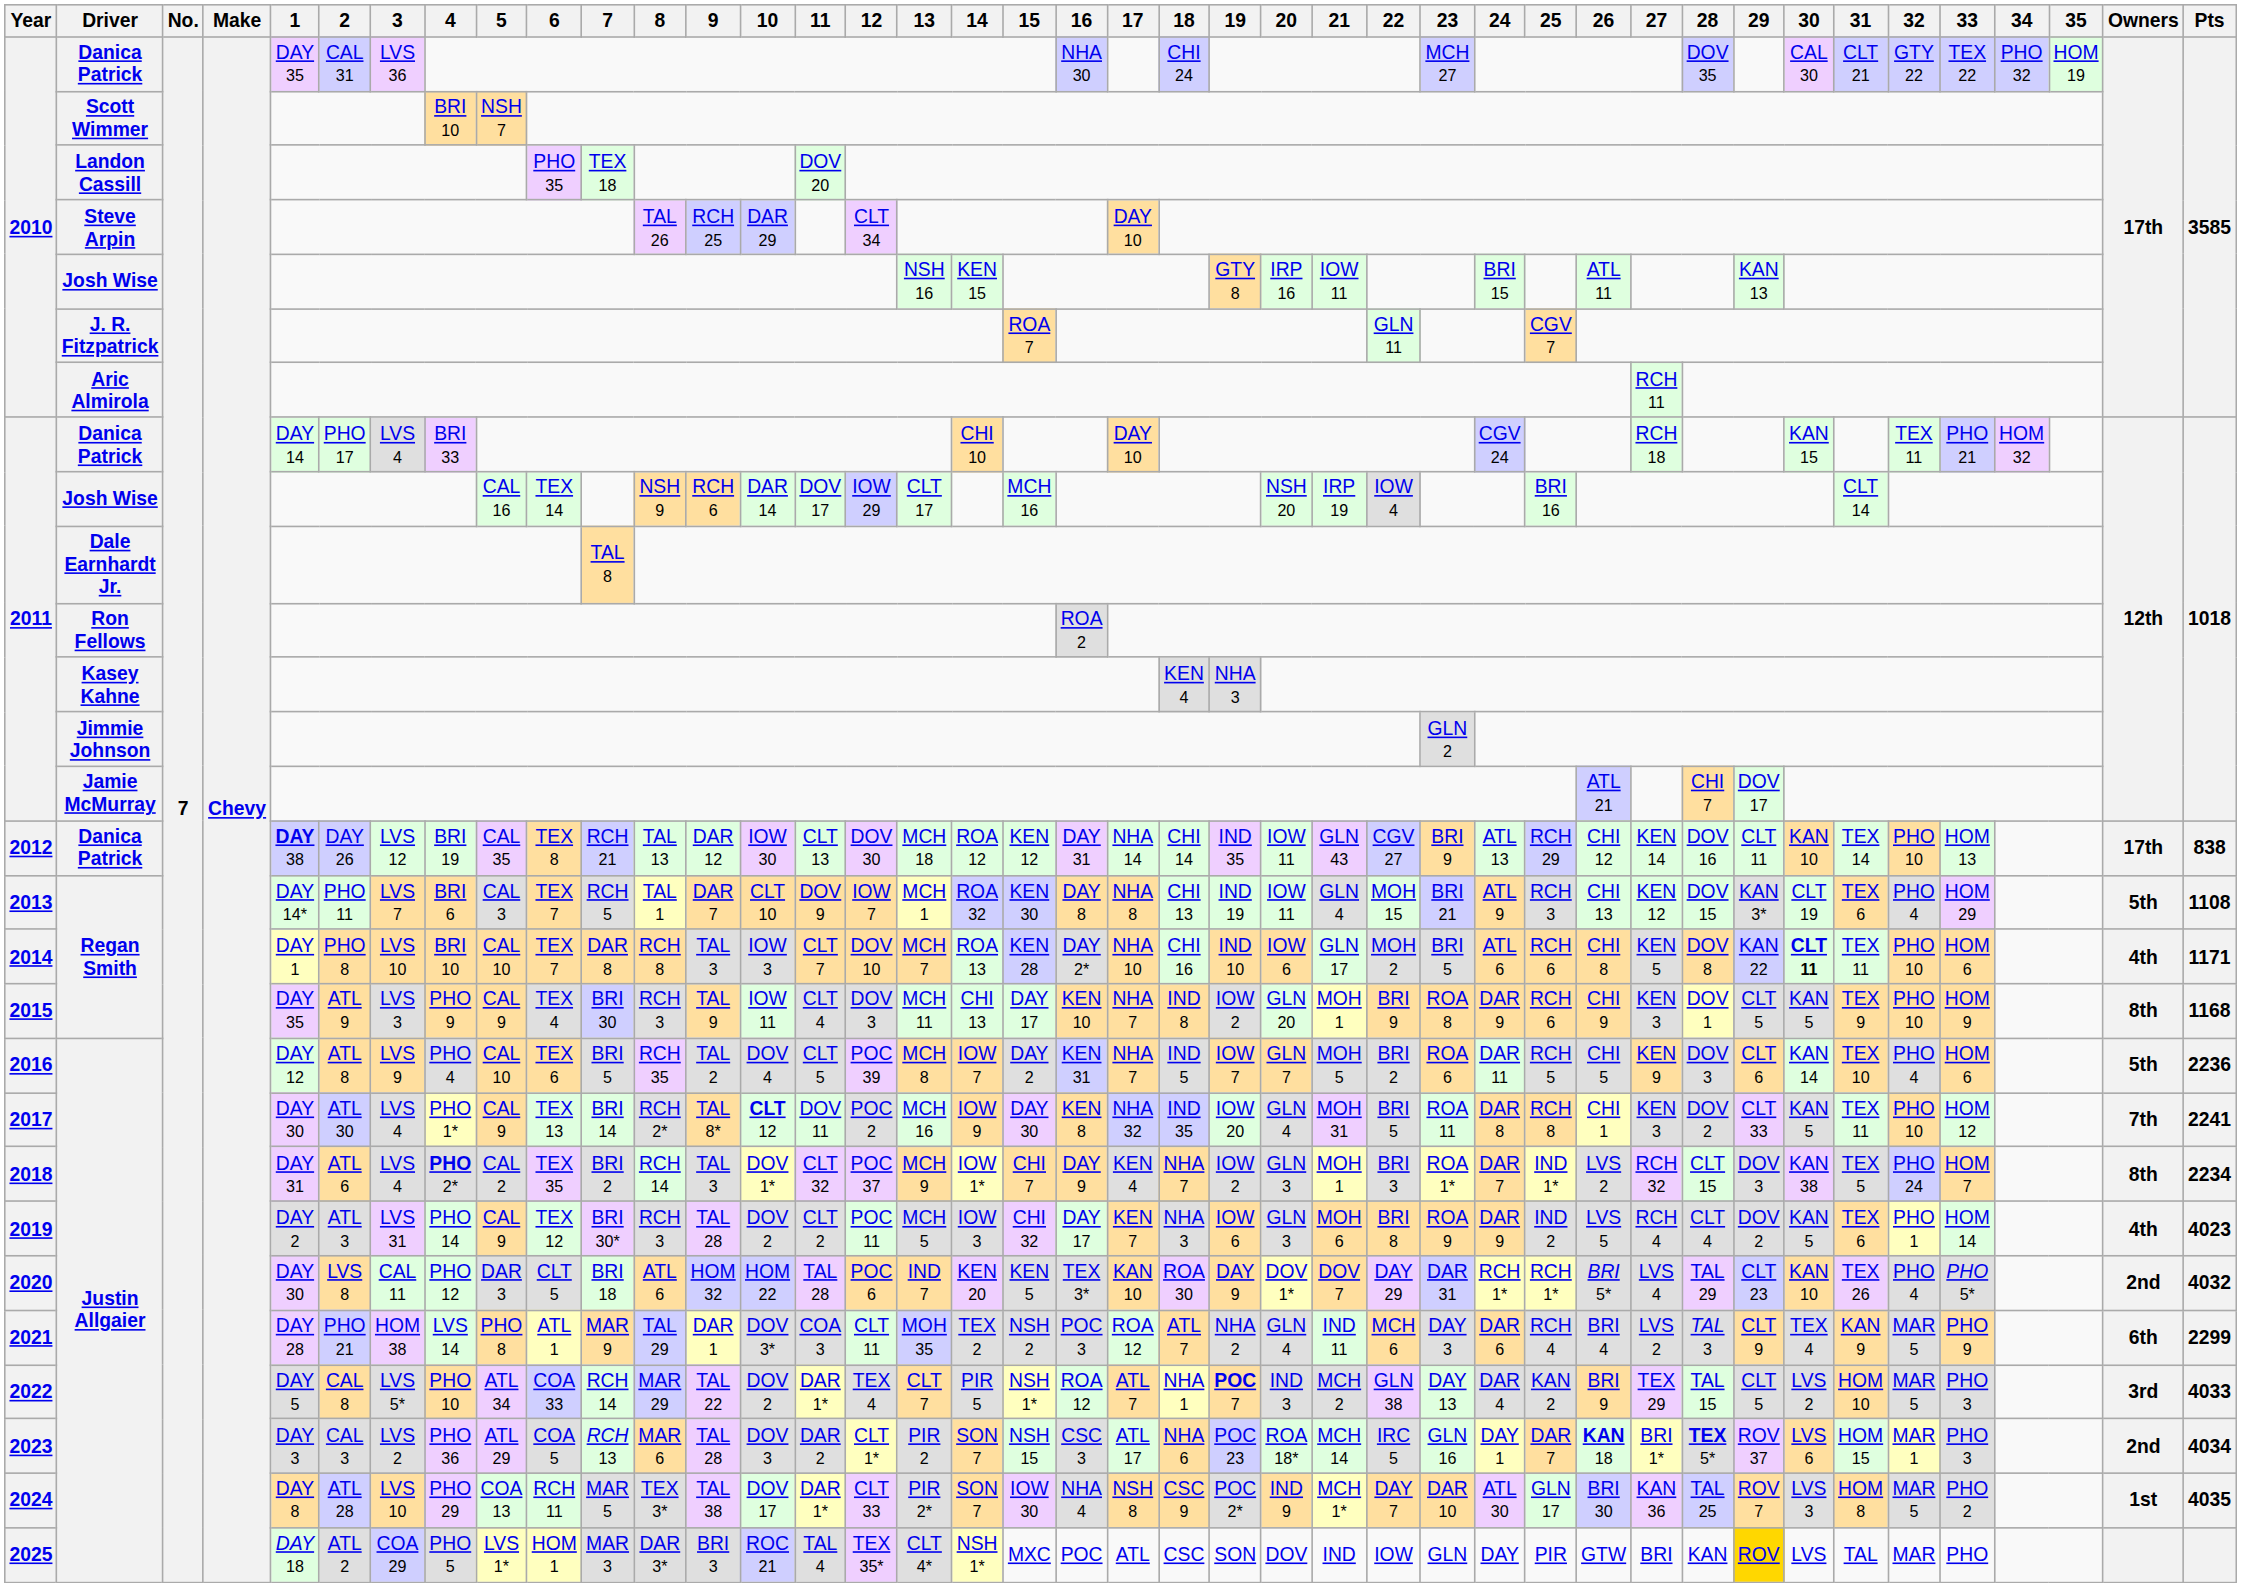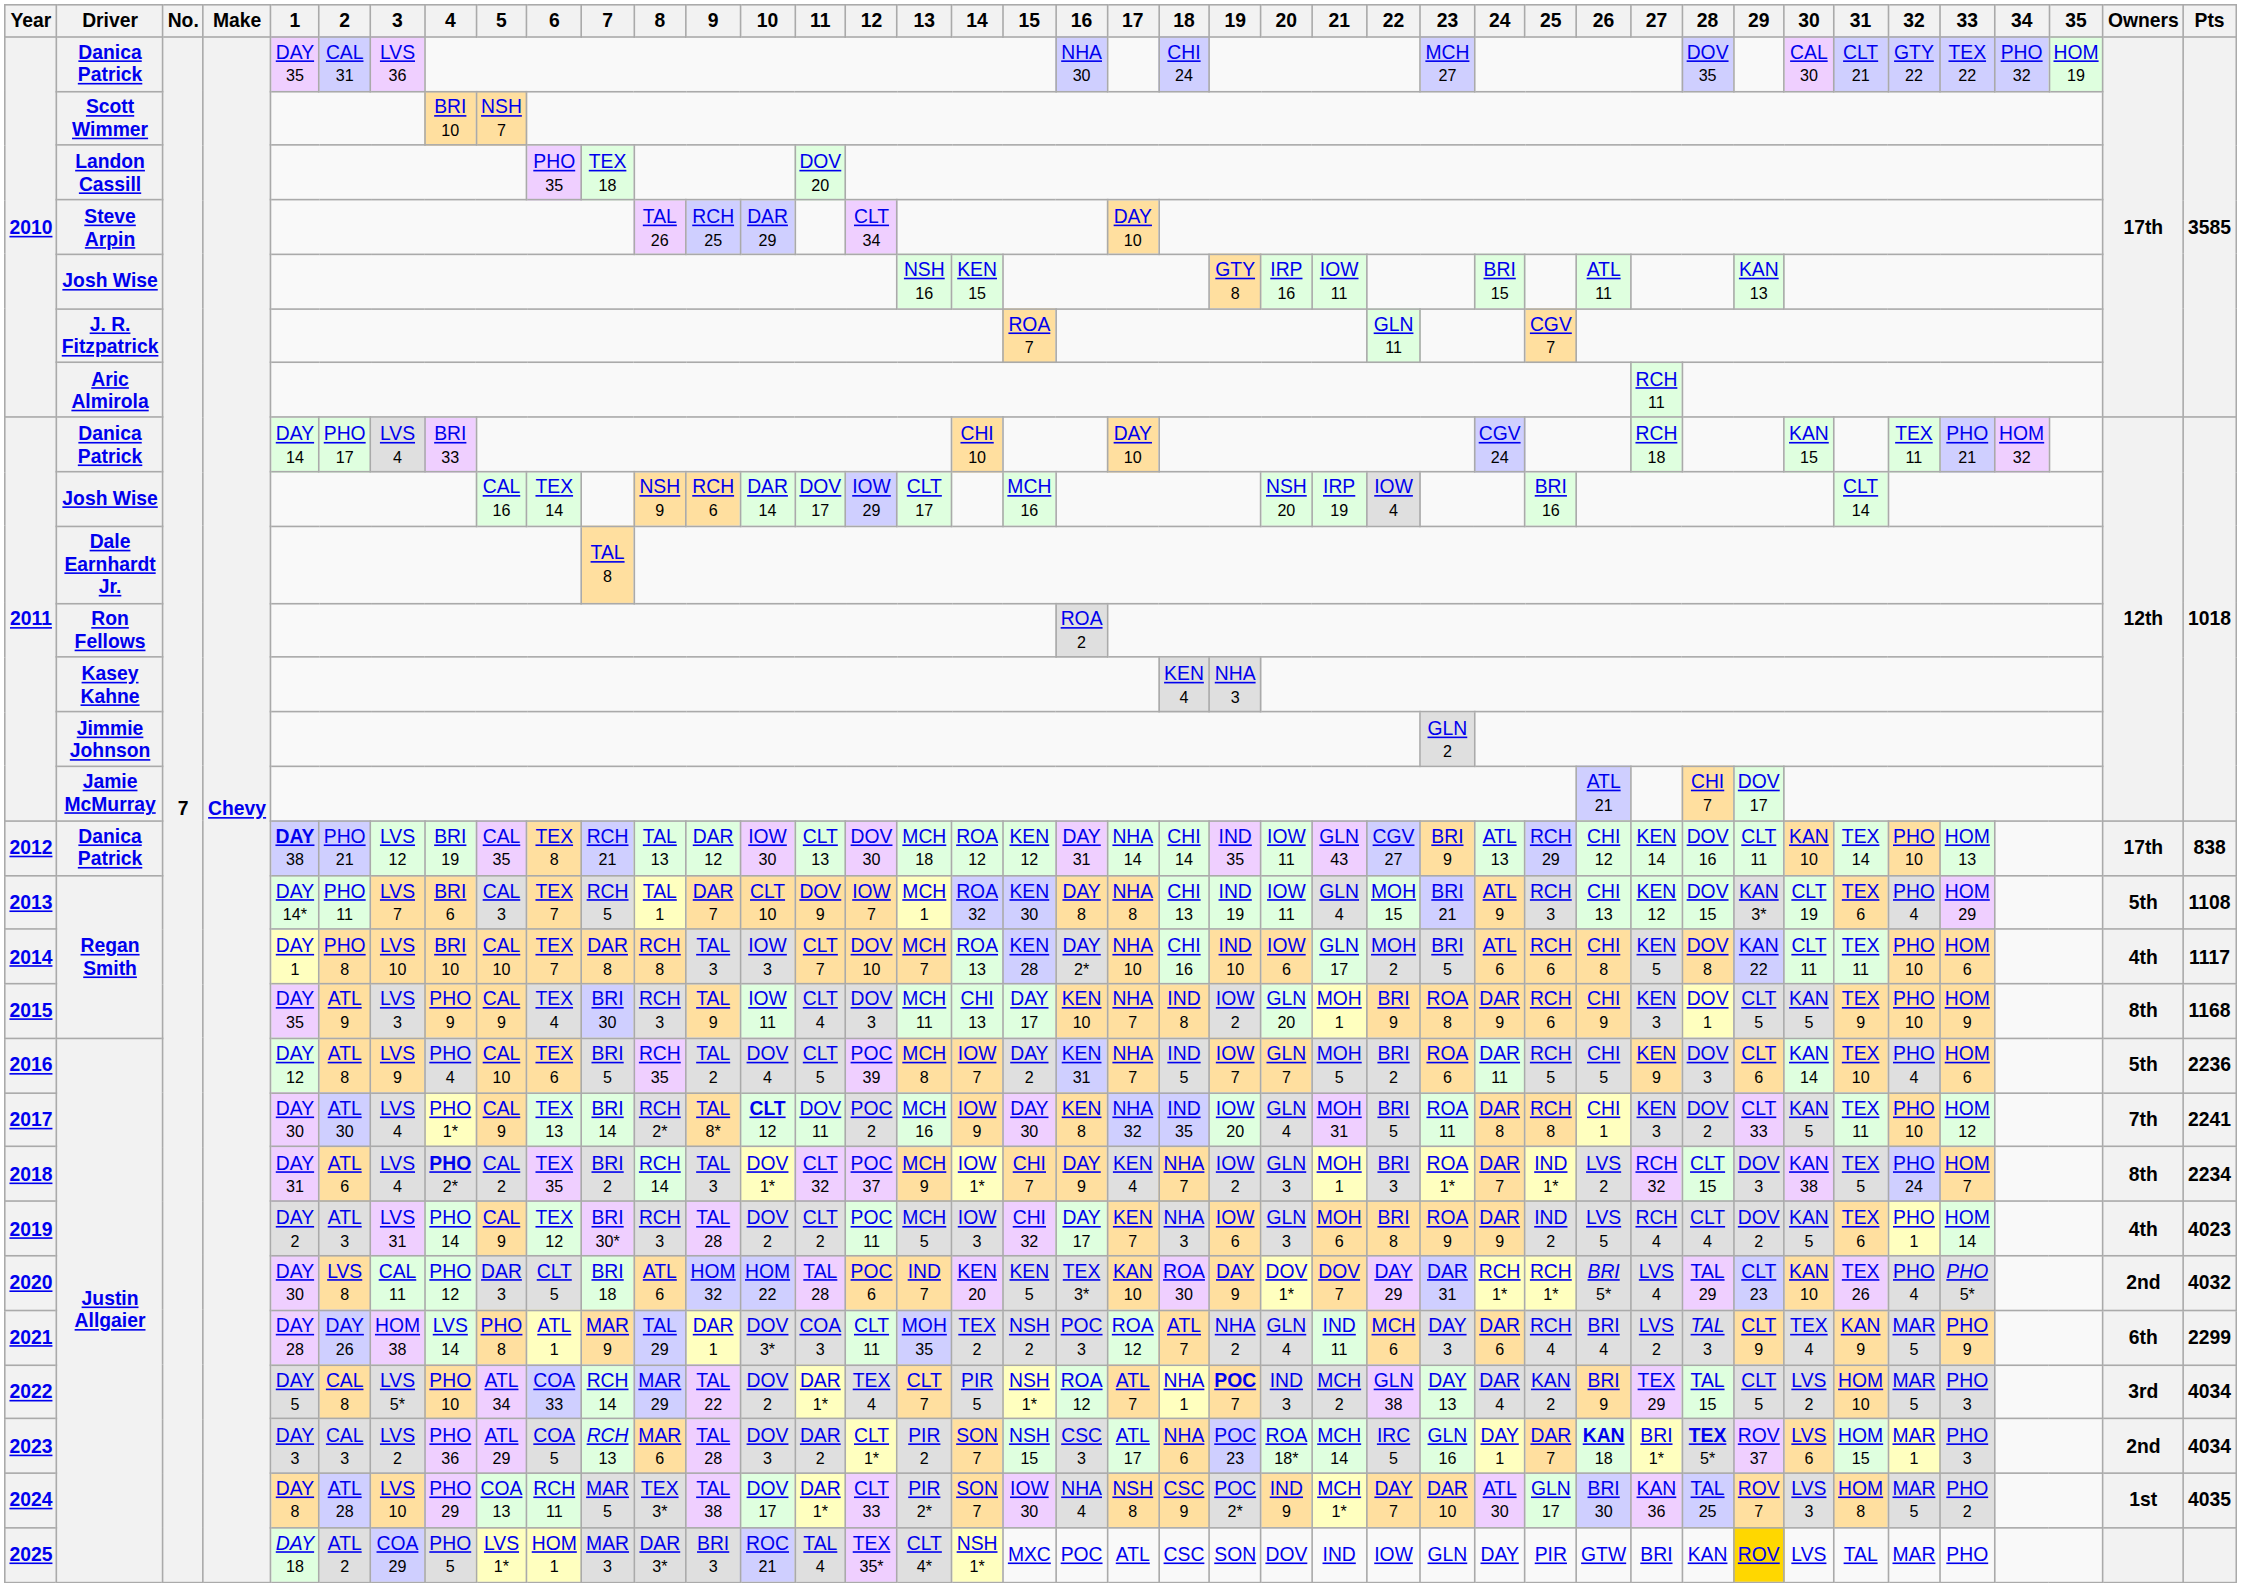(345, 847) DAY 26 -> (345, 847) PHO 21
(1809, 957) bold -> (1809, 956) normal
(2210, 957) 1171 -> (2210, 957) 1117
(345, 1337) PHO 21 -> (345, 1337) DAY 26
(2210, 1392) 4033 -> (2210, 1392) 4034
